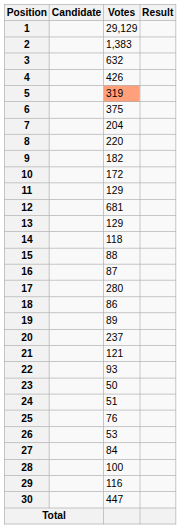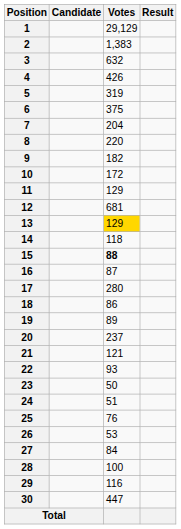(115, 93) lightsalmon background -> (115, 93) no background
(115, 223) no background -> (115, 223) gold background
(112, 256) normal -> (112, 256) bold
